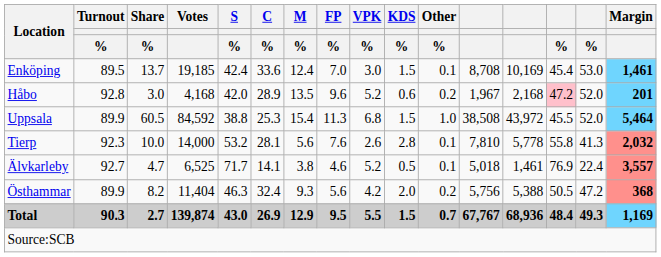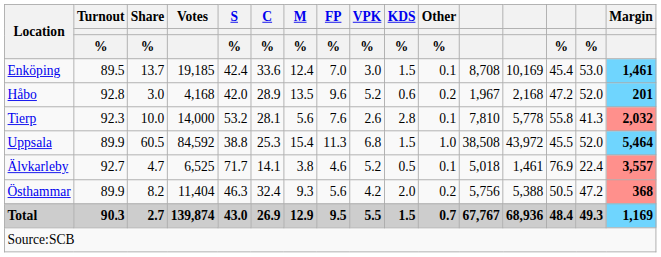(561, 95) pink background -> (561, 95) no background
rows swapped: (22, 143) <-> (30, 119)
